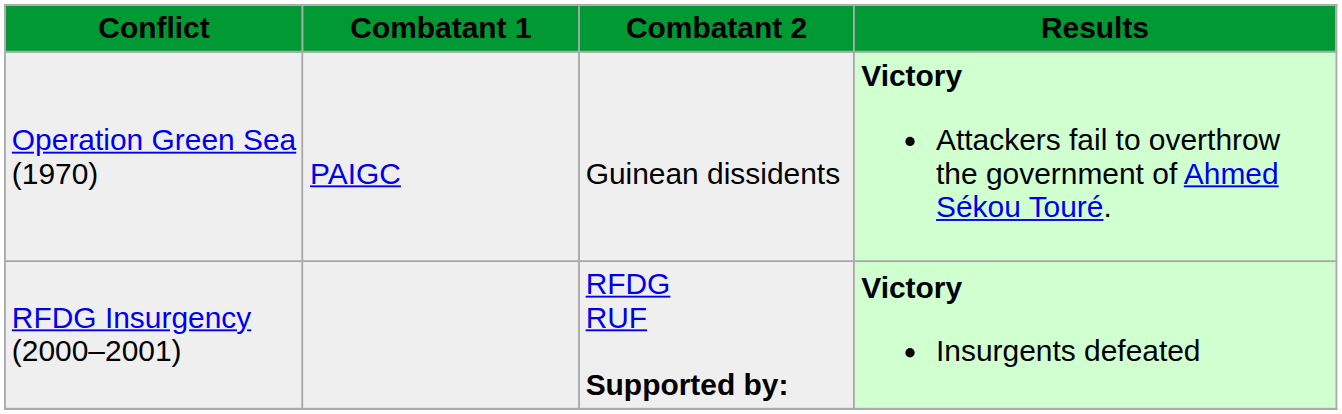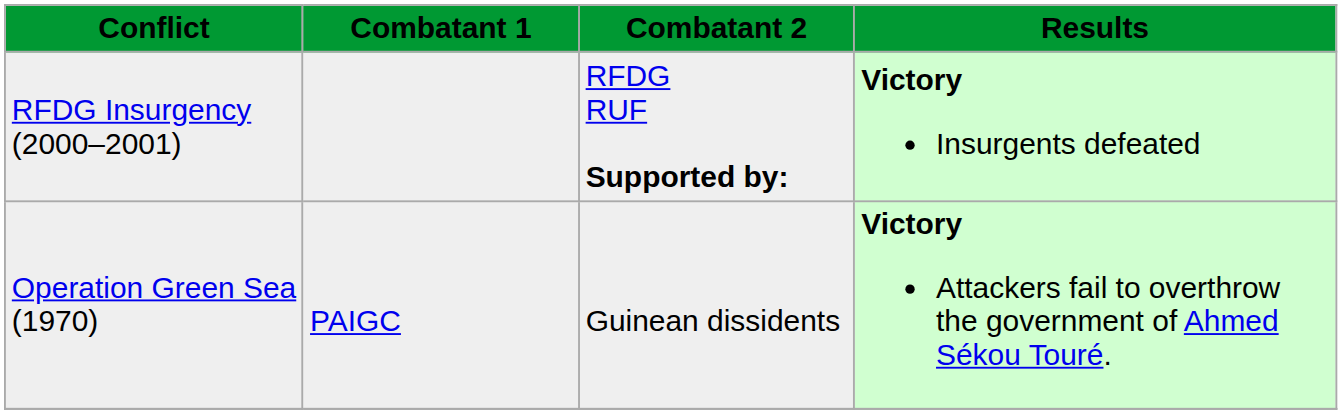rows swapped: (154, 156) <-> (132, 334)
